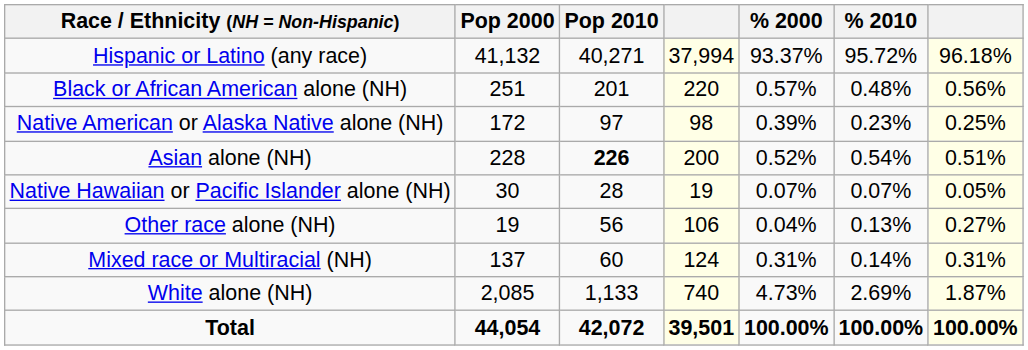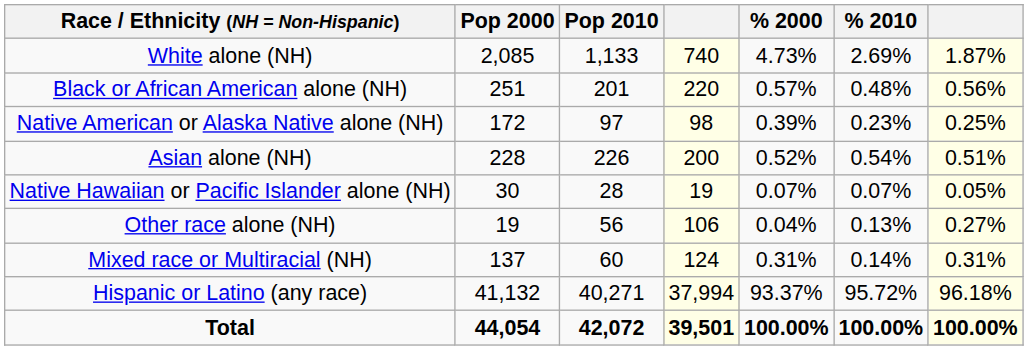rows swapped: (230, 293) <-> (230, 55)
(612, 157) bold -> (612, 157) normal
